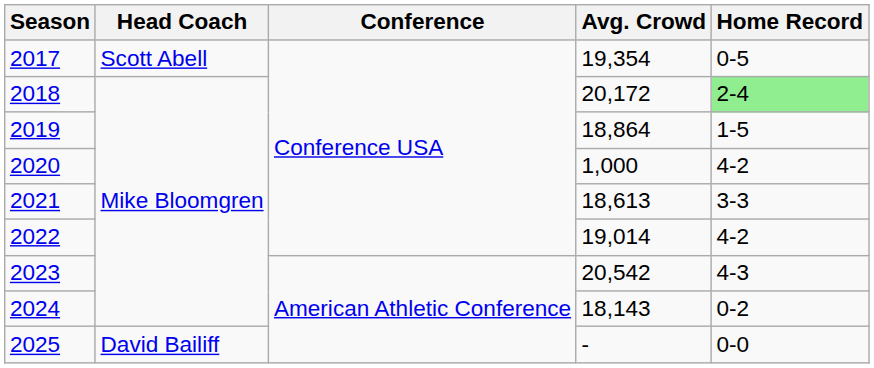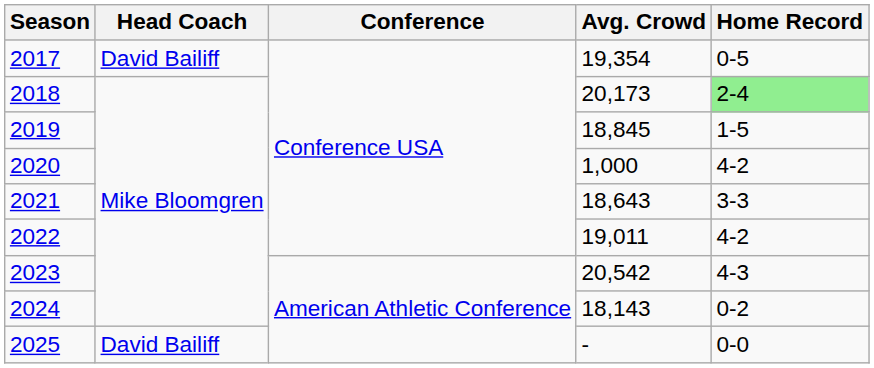(154, 58) Scott Abell -> (160, 58) David Bailiff
(616, 93) 20,172 -> (616, 93) 20,173
(616, 129) 18,864 -> (616, 129) 18,845
(616, 201) 18,613 -> (616, 201) 18,643
(616, 237) 19,014 -> (615, 237) 19,011
